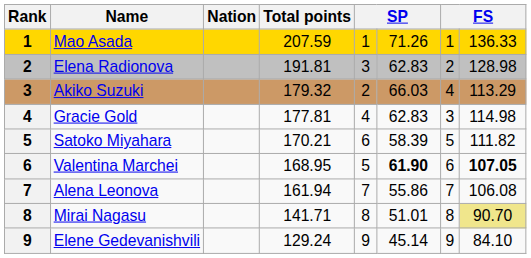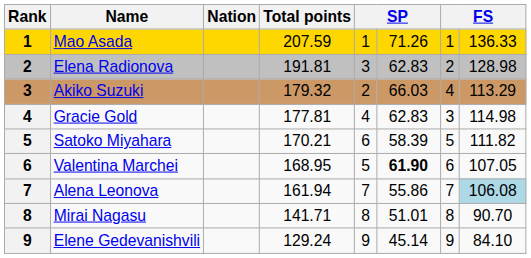(493, 166) bold -> (493, 166) normal
(493, 191) no background -> (493, 191) lightblue background
(493, 215) khaki background -> (493, 215) no background
